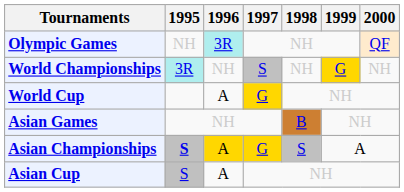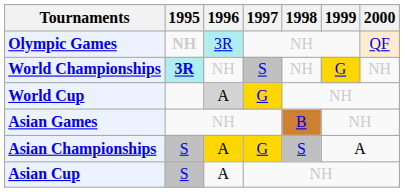(184, 44) normal -> (184, 44) bold
(184, 70) normal -> (184, 70) bold
(223, 96) no background -> (223, 96) lightgrey background
(184, 148) bold -> (184, 148) normal
